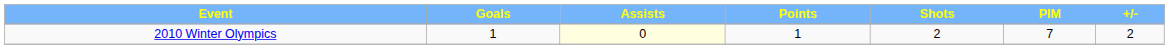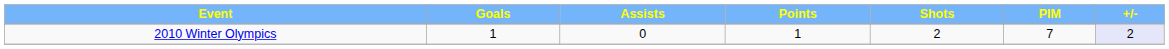(643, 34) lightyellow background -> (643, 34) no background
(1130, 34) no background -> (1130, 34) lavender background
